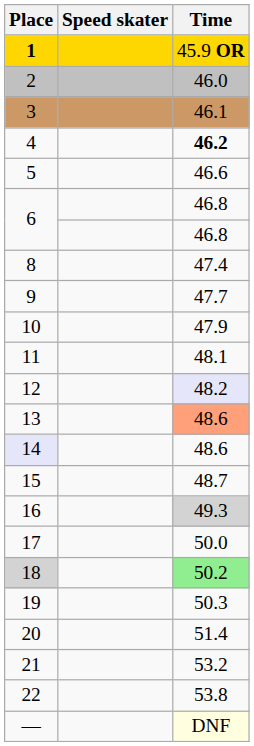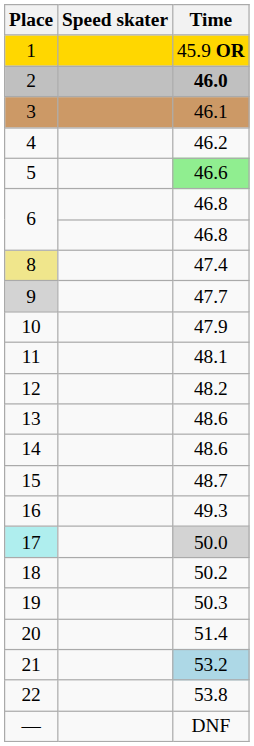(31, 50) bold -> (31, 50) normal
(211, 81) normal -> (211, 81) bold
(211, 142) bold -> (211, 142) normal
(211, 173) no background -> (211, 173) lightgreen background
(31, 265) no background -> (31, 265) khaki background
(31, 296) no background -> (31, 296) lightgrey background
(211, 388) lavender background -> (211, 388) no background
(211, 419) lightsalmon background -> (211, 419) no background
(31, 449) lavender background -> (31, 449) no background
(211, 511) lightgrey background -> (211, 511) no background
(31, 541) no background -> (31, 541) paleturquoise background
(211, 541) no background -> (211, 541) lightgrey background
(31, 572) lightgrey background -> (31, 572) no background
(211, 572) lightgreen background -> (211, 572) no background
(211, 664) no background -> (211, 664) lightblue background
(211, 726) lightyellow background -> (211, 726) no background
